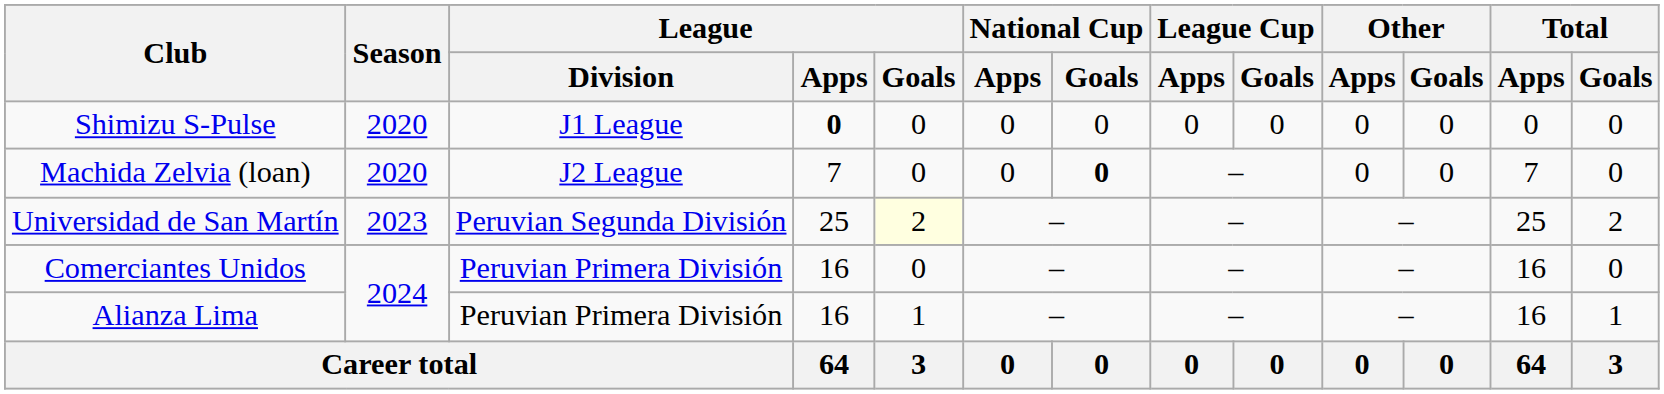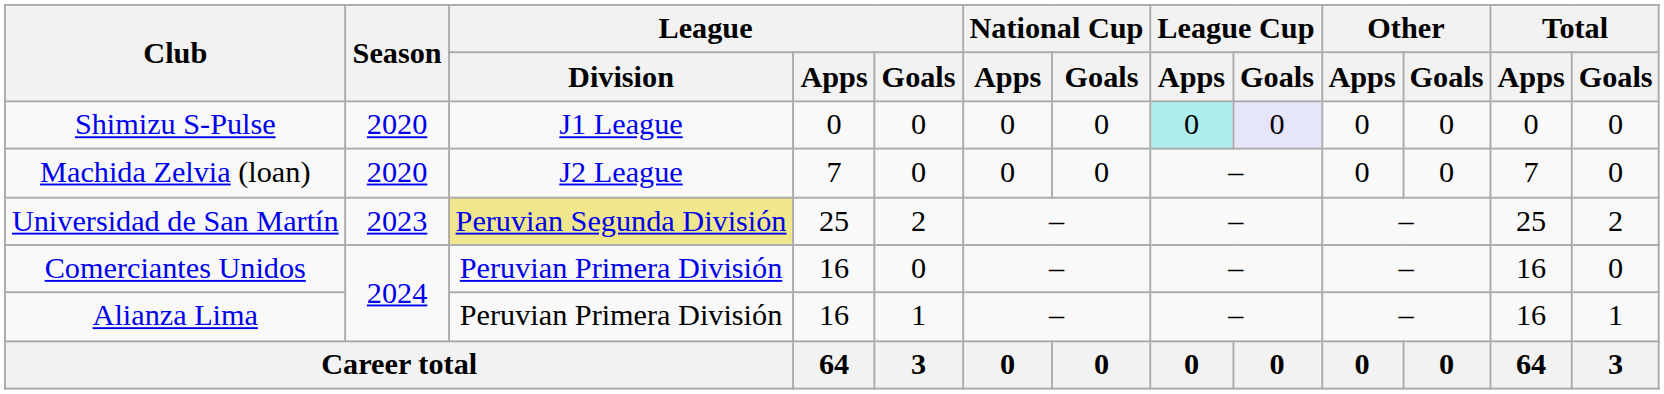(834, 124) bold -> (834, 124) normal
(1191, 124) no background -> (1191, 124) paleturquoise background
(1277, 124) no background -> (1277, 124) lavender background
(1102, 172) bold -> (1102, 172) normal
(621, 220) no background -> (621, 220) khaki background
(919, 220) lightyellow background -> (919, 220) no background
